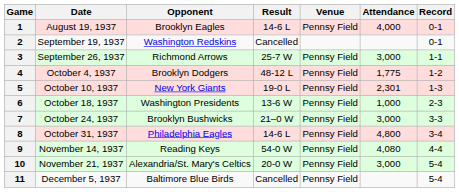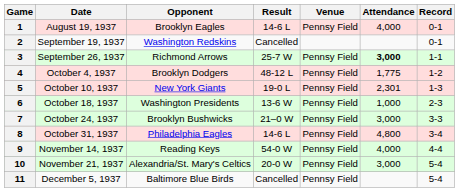(389, 57) normal -> (389, 57) bold
(389, 149) 4,080 -> (389, 149) 4,000
